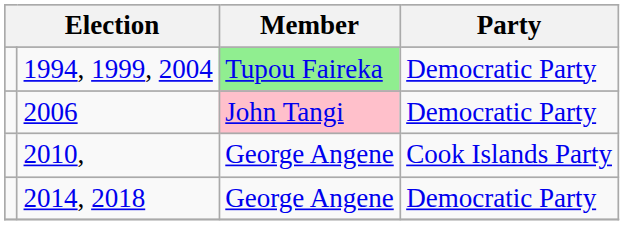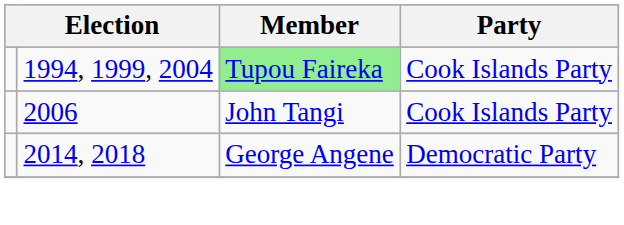(501, 68) Democratic Party -> (509, 68) Cook Islands Party
(285, 111) pink background -> (285, 111) no background
(501, 111) Democratic Party -> (509, 111) Cook Islands Party
- row: (54, 154)
